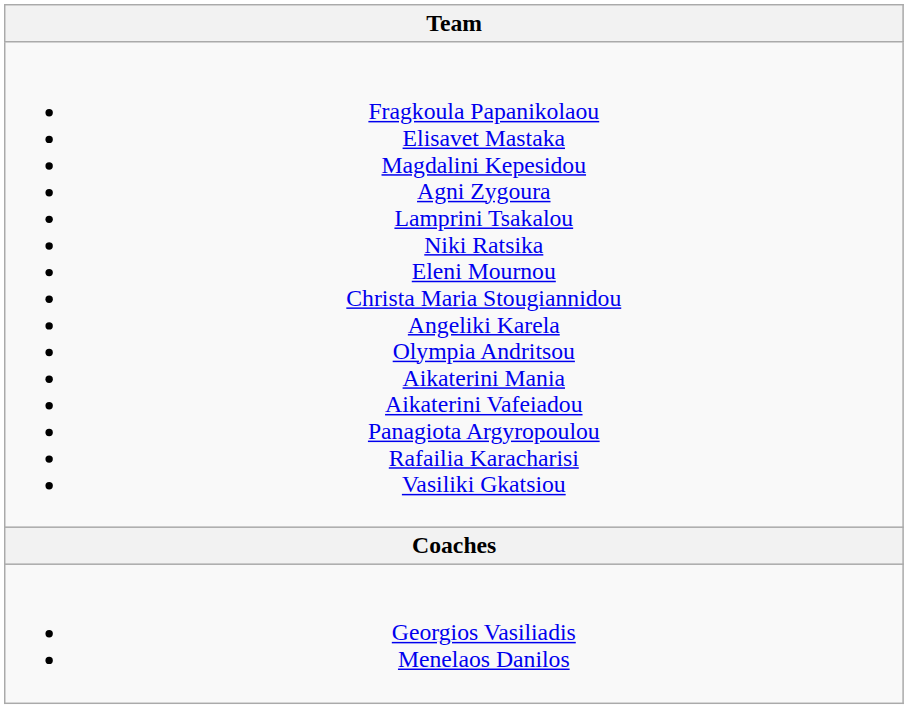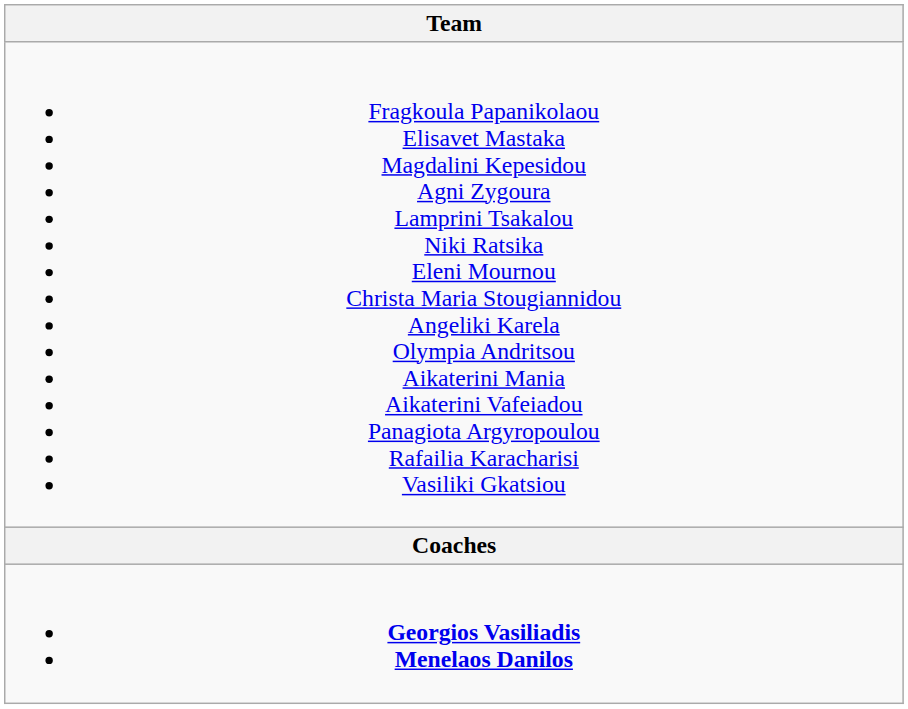(454, 647) normal -> (454, 647) bold
